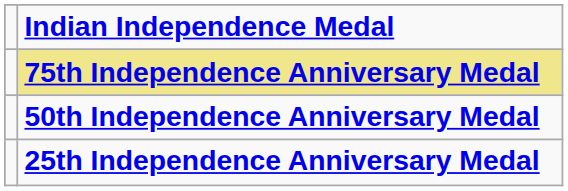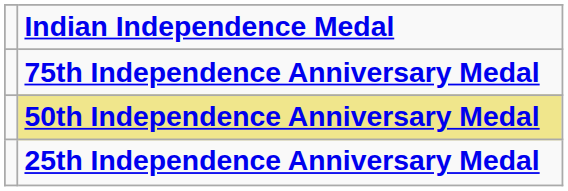(282, 71) khaki background -> (282, 71) no background
(282, 116) no background -> (282, 116) khaki background
